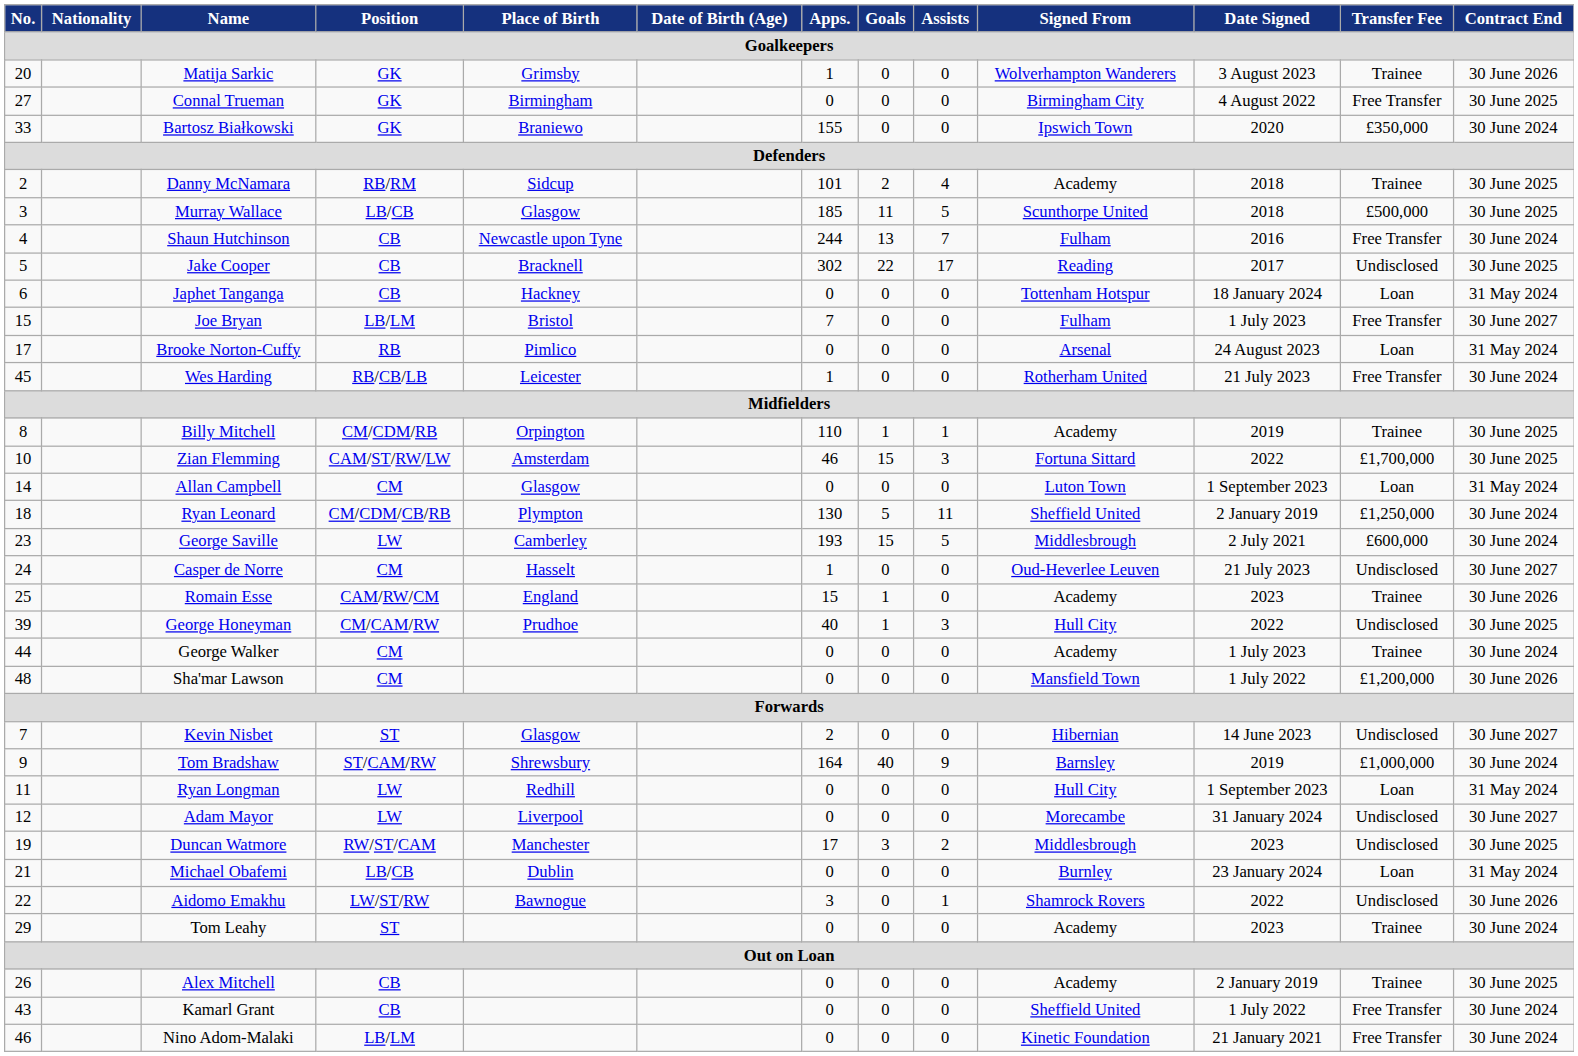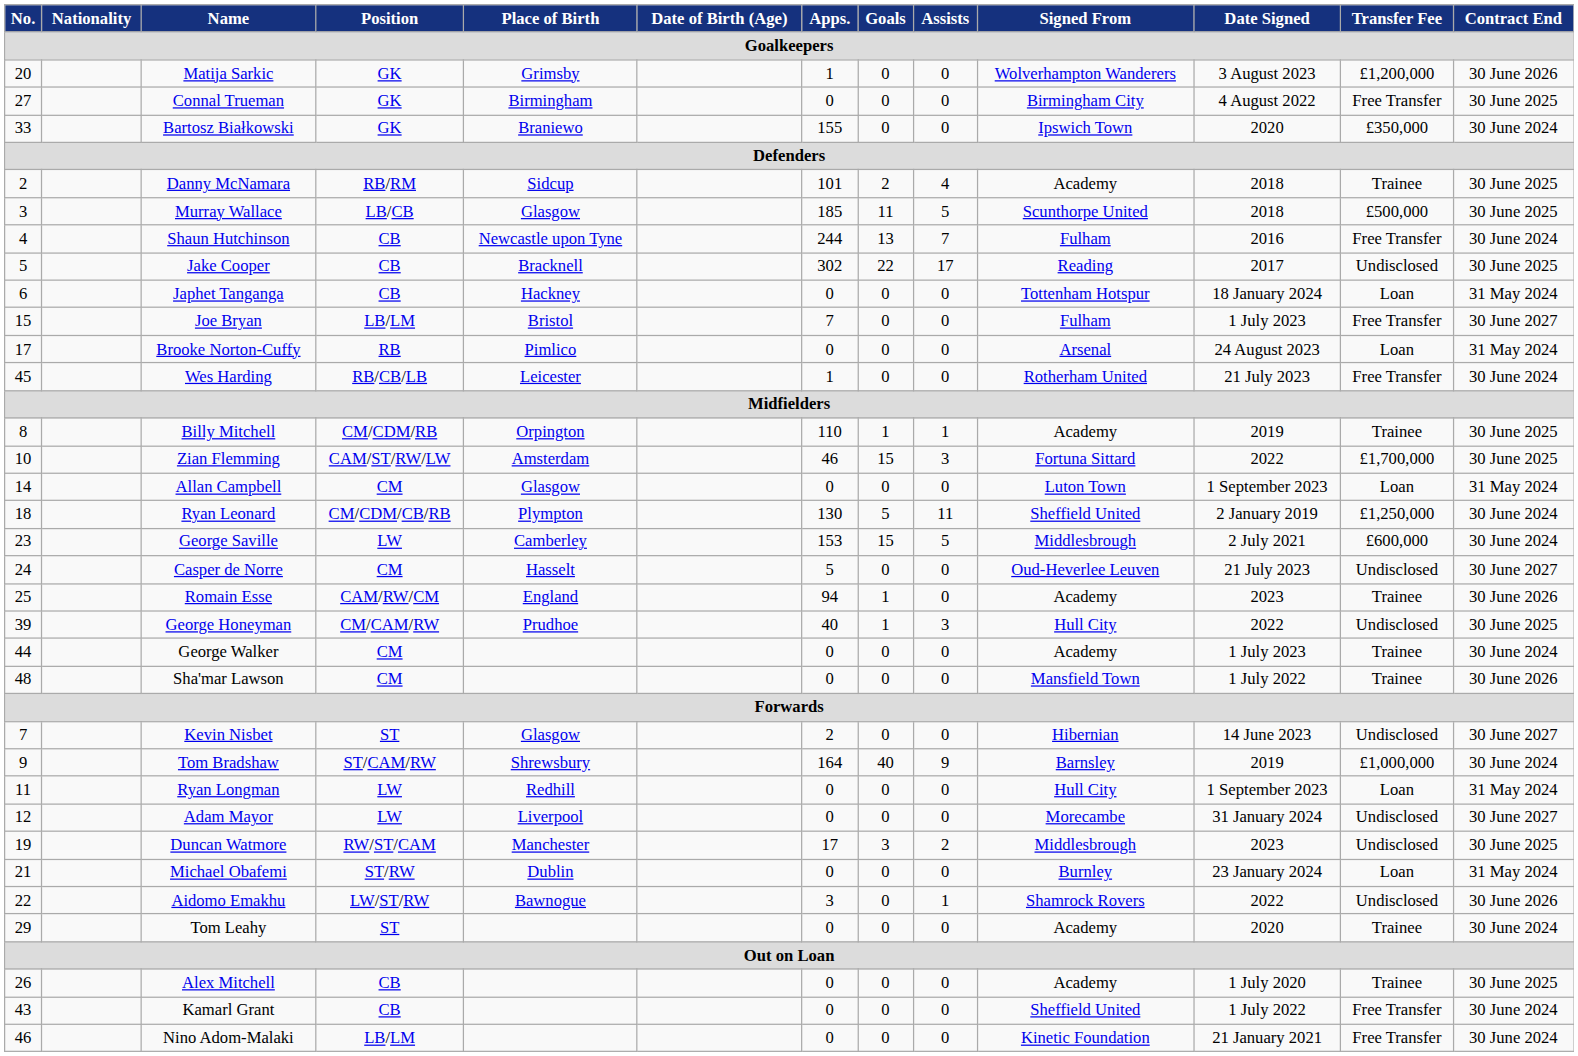(1397, 72) Trainee -> (1397, 72) £1,200,000
(830, 541) 193 -> (830, 541) 153
(830, 568) 1 -> (830, 568) 5
(830, 596) 15 -> (830, 596) 94
(1397, 679) £1,200,000 -> (1397, 679) Trainee
(390, 872) LB/CB -> (390, 872) ST/RW
(1267, 927) 2023 -> (1267, 927) 2020
(1267, 982) 2 January 2019 -> (1267, 982) 1 July 2020
